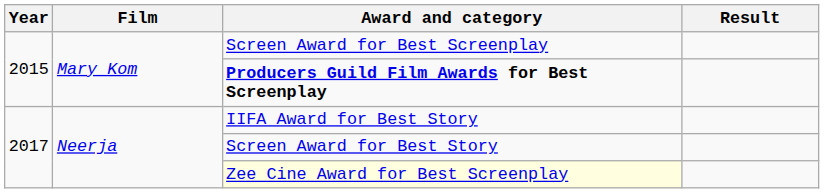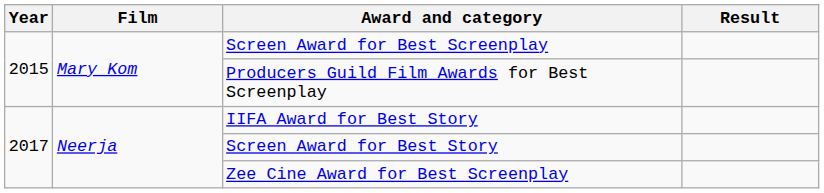(407, 83) bold -> (407, 83) normal
(397, 174) lightyellow background -> (397, 174) no background
